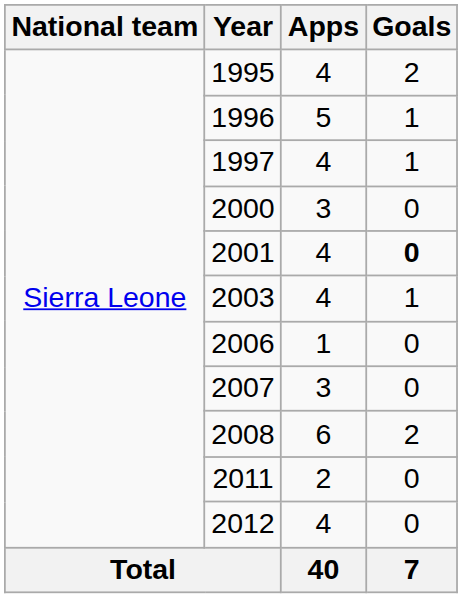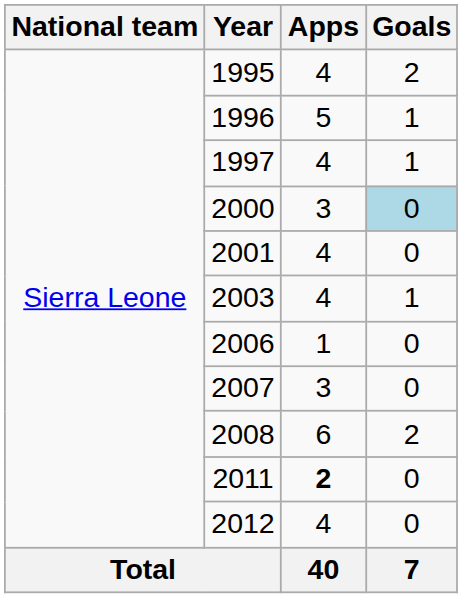(412, 207) no background -> (412, 207) lightblue background
(412, 252) bold -> (412, 252) normal
(323, 478) normal -> (323, 478) bold
